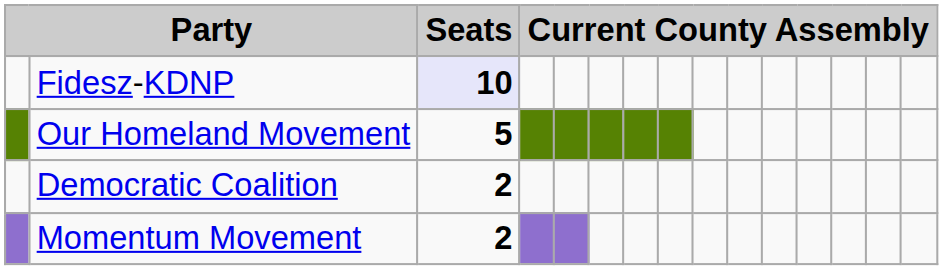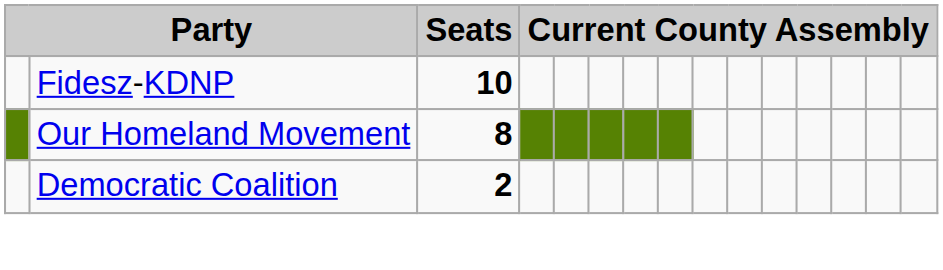(494, 82) lavender background -> (494, 82) no background
(503, 133) 5 -> (503, 133) 8
- row: (199, 237)
